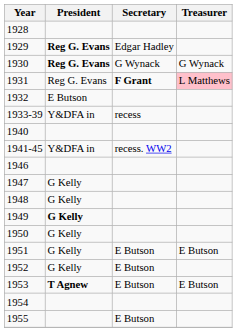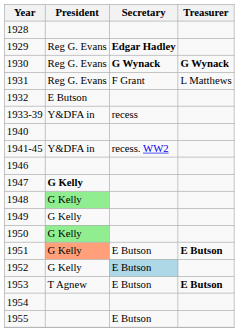(79, 47) bold -> (77, 47) normal
(144, 47) normal -> (144, 47) bold
(79, 64) bold -> (77, 64) normal
(137, 64) normal -> (136, 64) bold
(201, 64) normal -> (205, 64) bold
(133, 81) bold -> (128, 81) normal
(204, 81) pink background -> (206, 81) no background
(65, 183) normal -> (65, 183) bold
(65, 200) no background -> (65, 200) lightgreen background
(65, 217) bold -> (65, 217) normal
(65, 234) no background -> (65, 234) lightgreen background
(65, 251) no background -> (65, 251) lightsalmon background
(199, 251) normal -> (201, 251) bold
(134, 268) no background -> (131, 268) lightblue background
(68, 285) bold -> (67, 285) normal
(199, 285) normal -> (201, 285) bold
